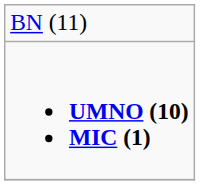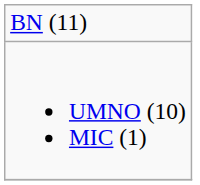(99, 124) bold -> (98, 124) normal
